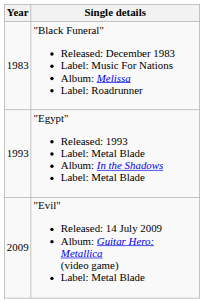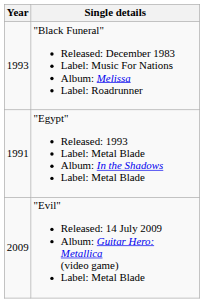(18, 65) 1983 -> (18, 65) 1993
(18, 153) 1993 -> (18, 153) 1991
